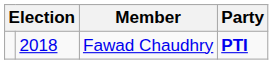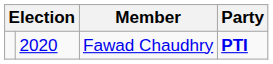(38, 45) 2018 -> (38, 45) 2020
